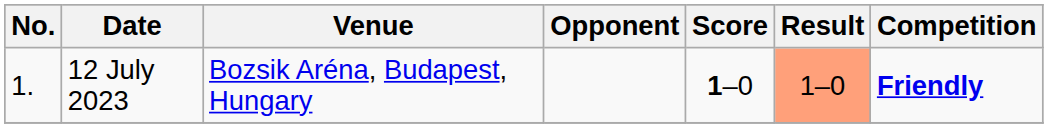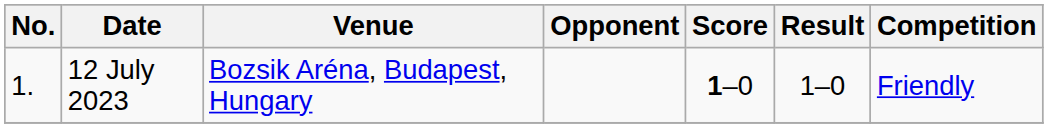(822, 84) lightsalmon background -> (822, 84) no background
(930, 84) bold -> (926, 84) normal
